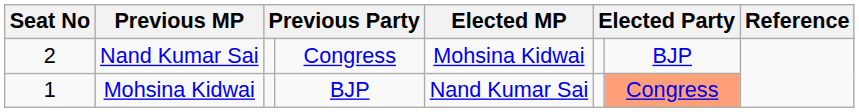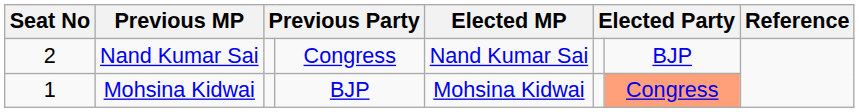(509, 55) Mohsina Kidwai -> (509, 55) Nand Kumar Sai
(509, 90) Nand Kumar Sai -> (509, 90) Mohsina Kidwai
